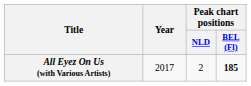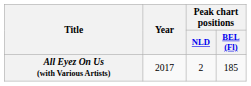(231, 67) bold -> (231, 67) normal
